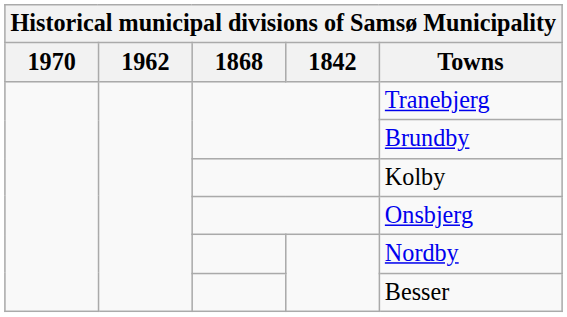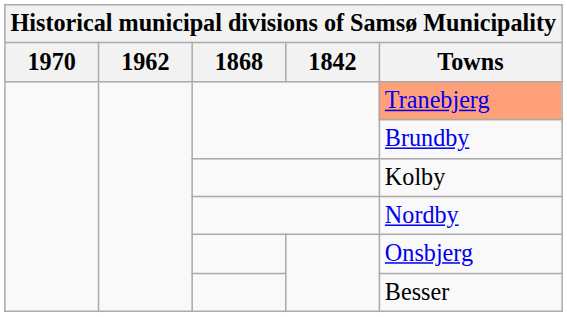(437, 100) no background -> (437, 100) lightsalmon background
(429, 215) Onsbjerg -> (422, 215) Nordby
(422, 253) Nordby -> (429, 253) Onsbjerg
